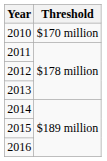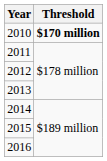(68, 33) normal -> (68, 33) bold
